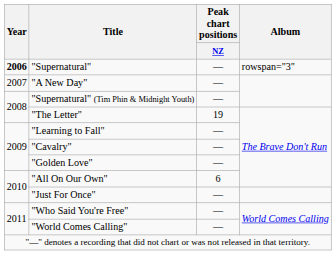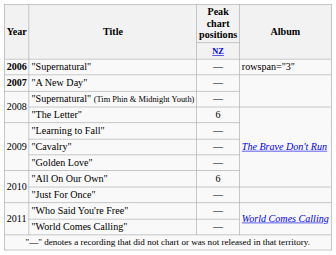(17, 83) normal -> (17, 83) bold
(218, 115) 19 -> (218, 115) 6
